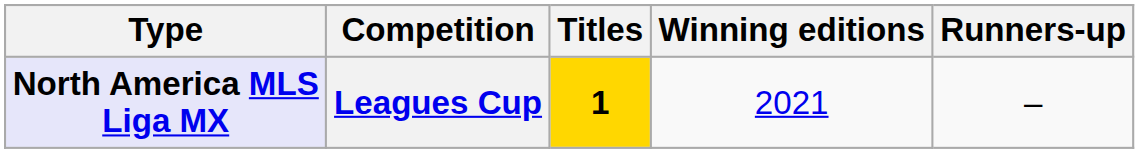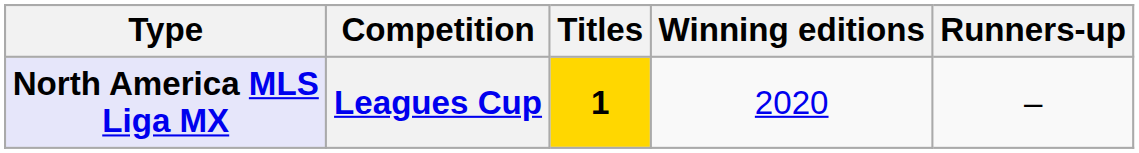(792, 101) 2021 -> (792, 101) 2020
